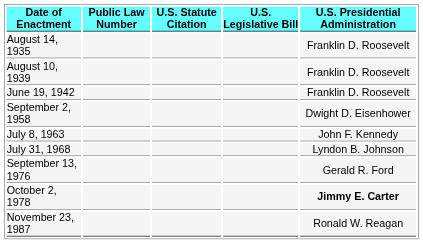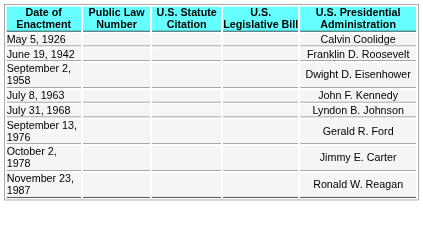+ row: (36, 39)
- row: (32, 45)
- row: (32, 72)
(358, 197) bold -> (358, 158) normal
